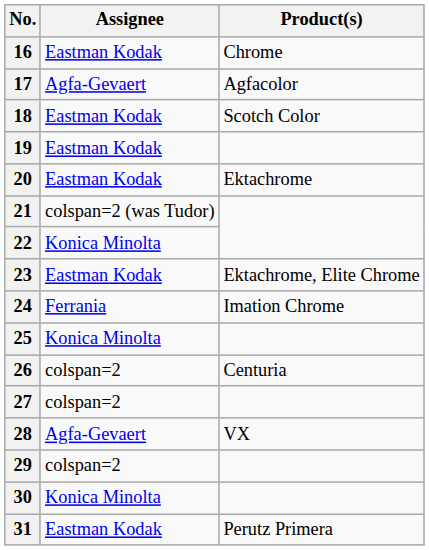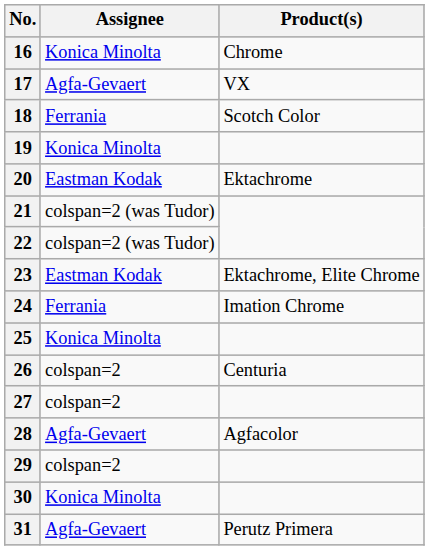(103, 52) Eastman Kodak -> (103, 52) Konica Minolta
(261, 83) Agfacolor -> (237, 83) VX
(103, 115) Eastman Kodak -> (76, 115) Ferrania
(103, 147) Eastman Kodak -> (103, 147) Konica Minolta
(103, 242) Konica Minolta -> (130, 242) colspan=2 (was Tudor)
(237, 433) VX -> (261, 433) Agfacolor
(103, 529) Eastman Kodak -> (96, 529) Agfa-Gevaert
